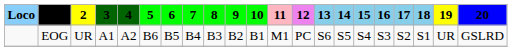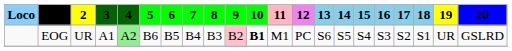(129, 35) no background -> (129, 35) lightgreen background
(236, 35) no background -> (236, 35) pink background
(257, 35) normal -> (257, 35) bold
